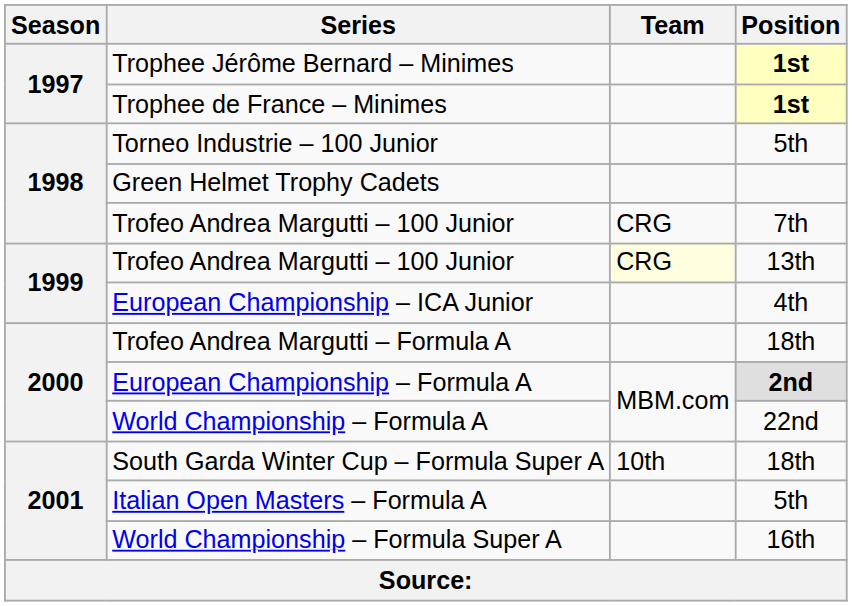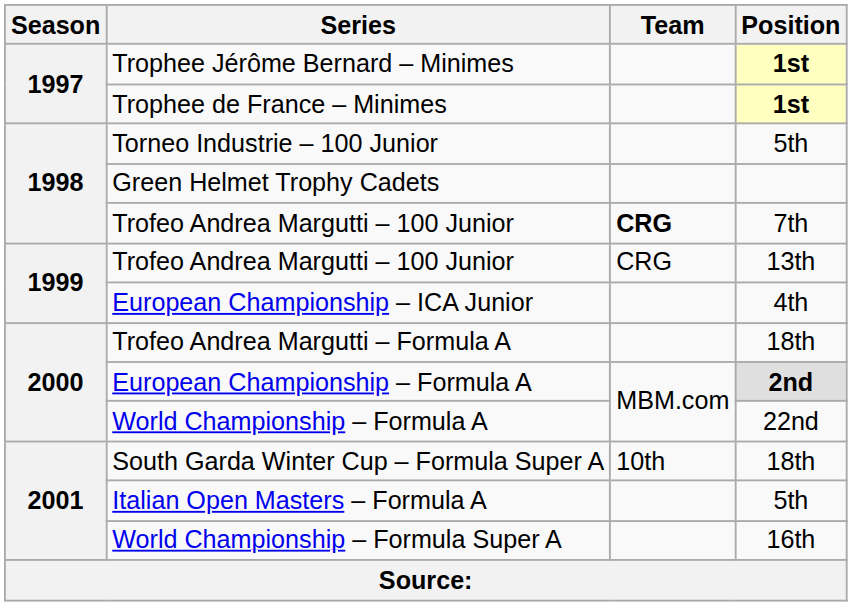(644, 223) normal -> (644, 223) bold
(644, 262) lightyellow background -> (644, 262) no background
